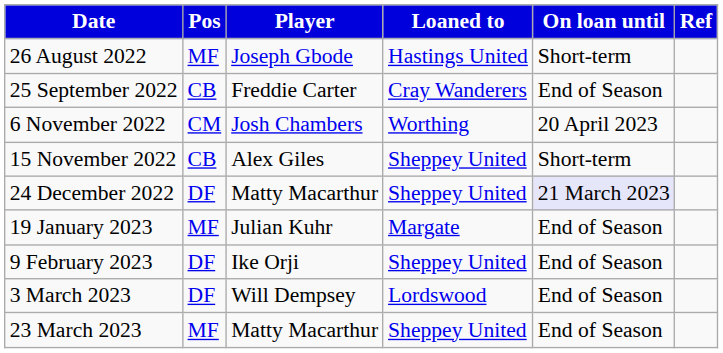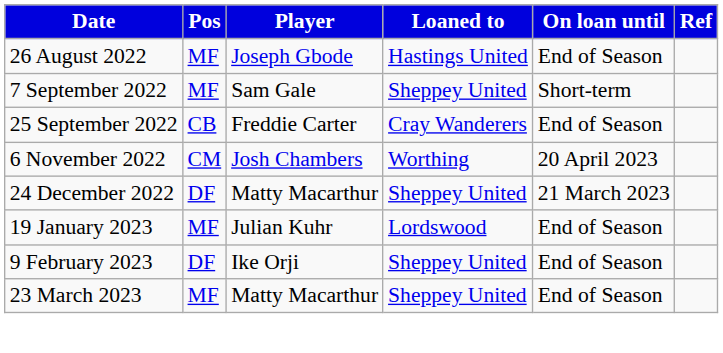(585, 55) Short-term -> (600, 55) End of Season
+ row: (88, 90)
- row: (93, 158)
(604, 192) lavender background -> (604, 192) no background
(424, 227) Margate -> (437, 227) Lordswood
- row: (70, 295)
